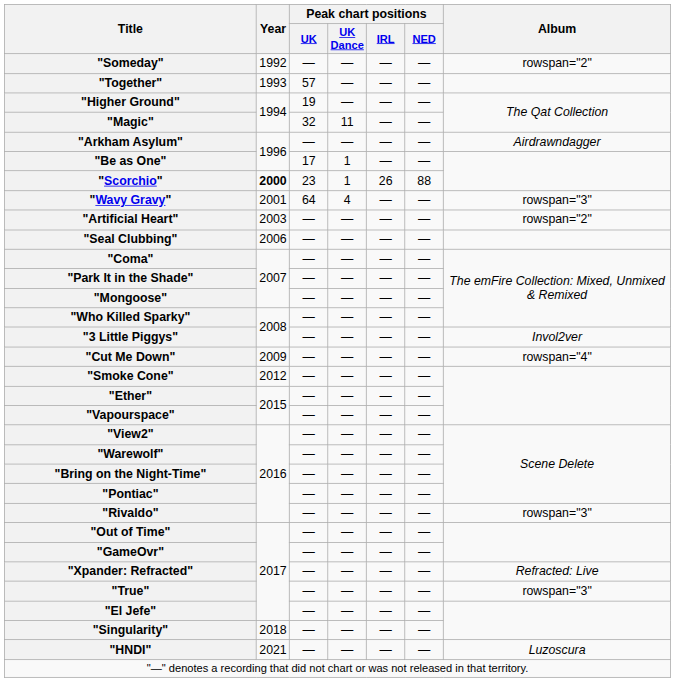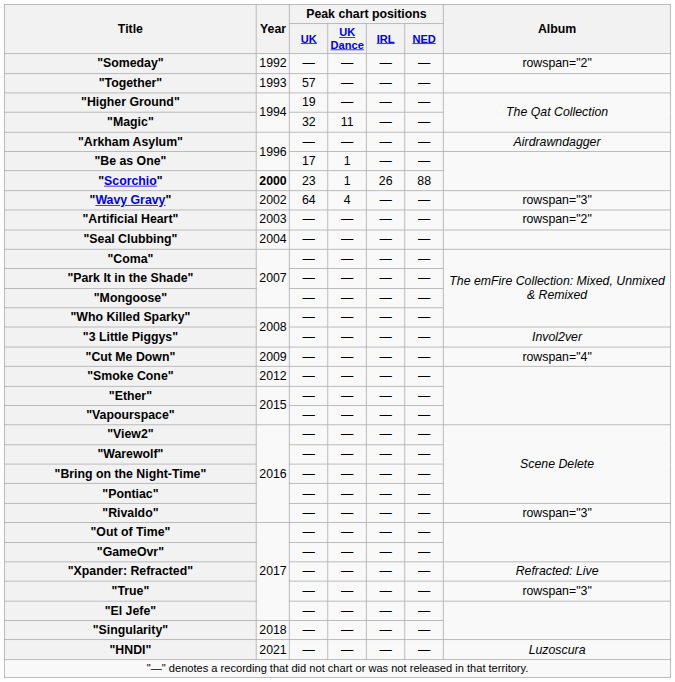(273, 200) 2001 -> (273, 200) 2002
(273, 239) 2006 -> (273, 239) 2004
